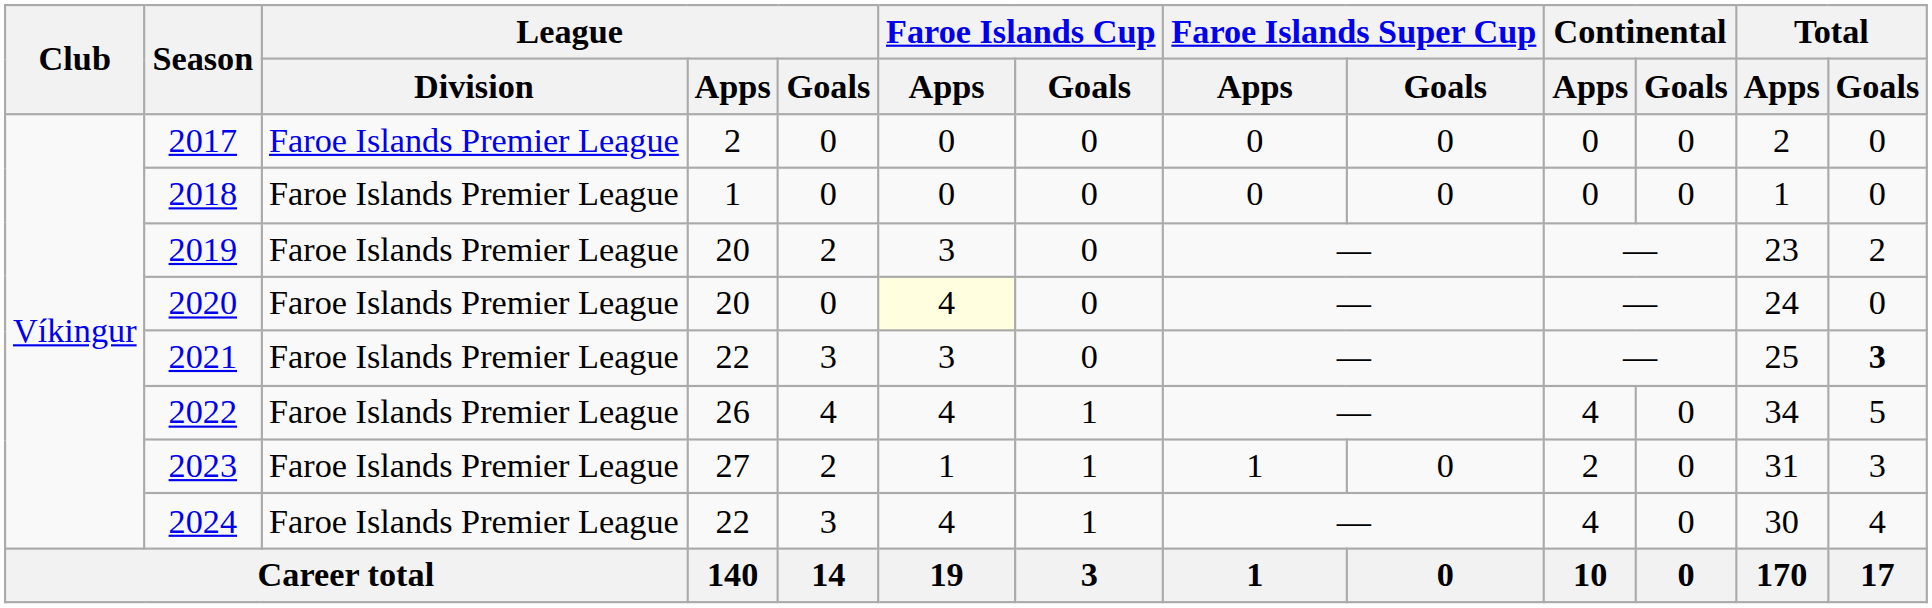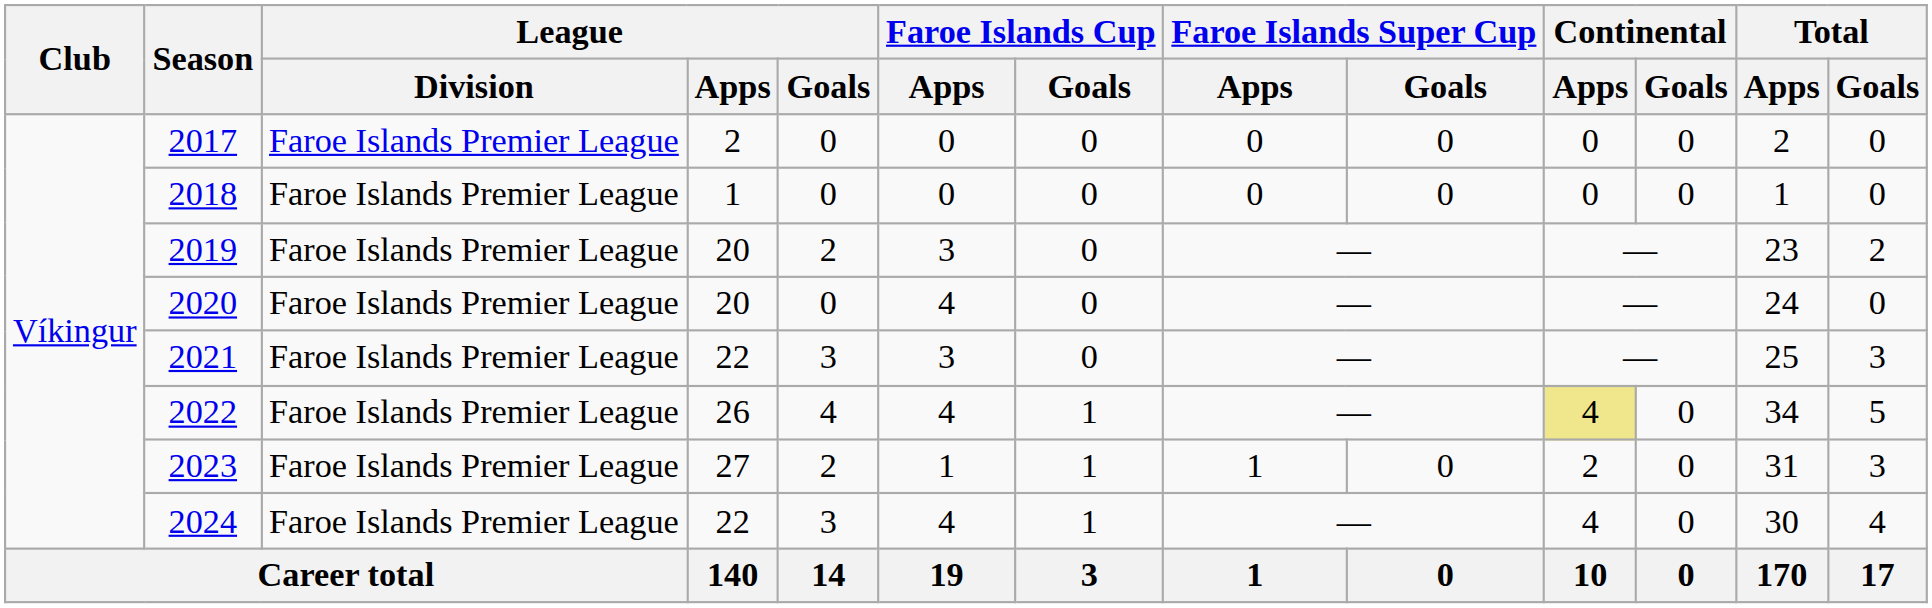(947, 303) lightyellow background -> (947, 303) no background
(1877, 357) bold -> (1877, 357) normal
(1590, 411) no background -> (1590, 411) khaki background
